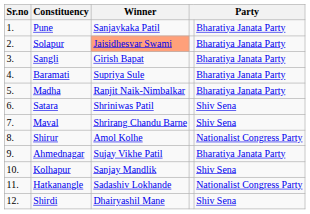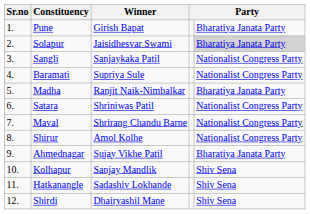(127, 28) Sanjaykaka Patil -> (119, 28) Girish Bapat
(133, 43) lightsalmon background -> (133, 43) no background
(241, 43) no background -> (241, 43) lightgrey background
(119, 59) Girish Bapat -> (127, 59) Sanjaykaka Patil
(241, 59) Bharatiya Janata Party -> (249, 59) Nationalist Congress Party
(241, 75) Bharatiya Janata Party -> (249, 75) Nationalist Congress Party
(216, 106) Shiv Sena -> (249, 106) Nationalist Congress Party
(216, 122) Shiv Sena -> (249, 122) Nationalist Congress Party
(249, 185) Nationalist Congress Party -> (216, 185) Shiv Sena
